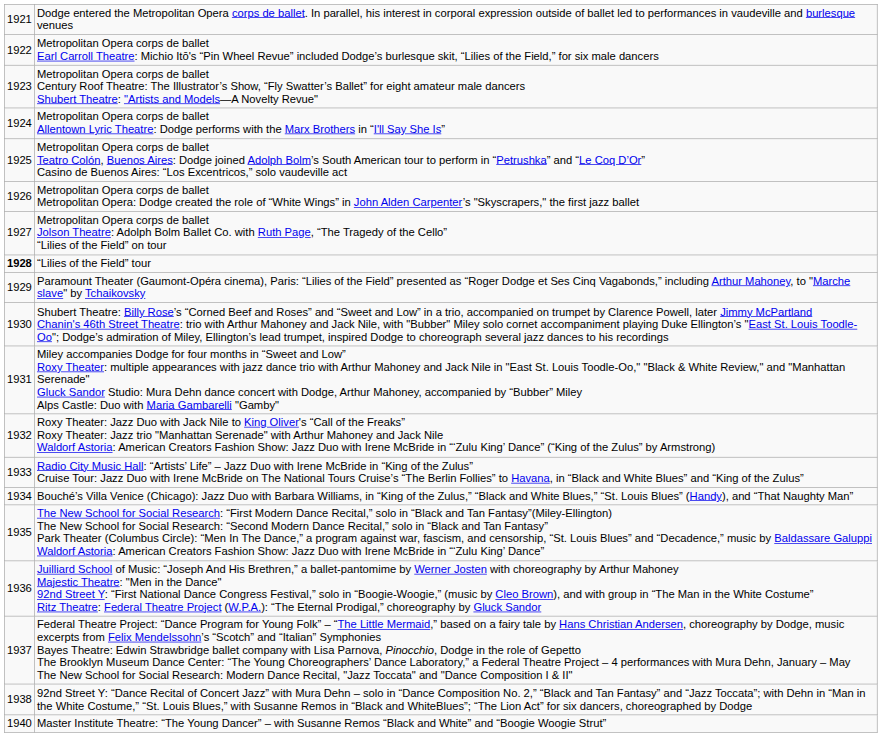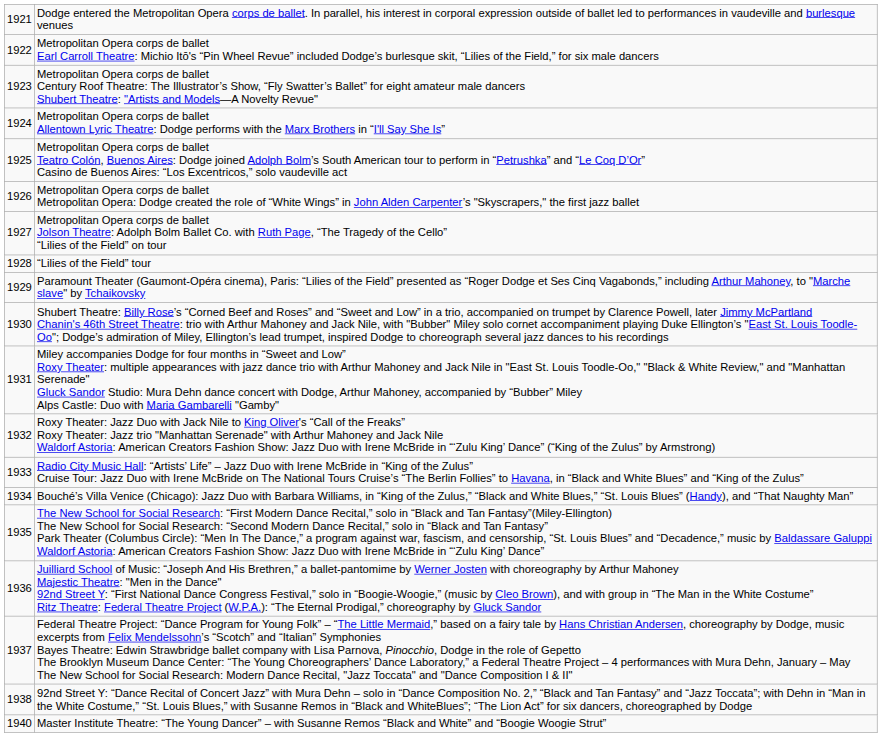(19, 263) bold -> (19, 263) normal
